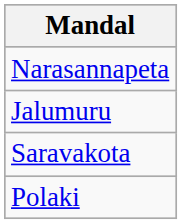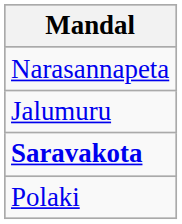(71, 153) normal -> (77, 153) bold
